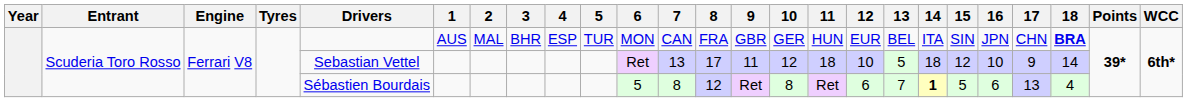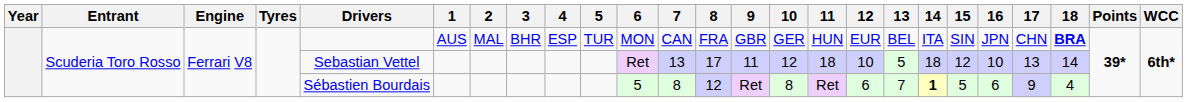(1032, 62) 9 -> (1032, 62) 13
(1032, 86) 13 -> (1032, 86) 9
